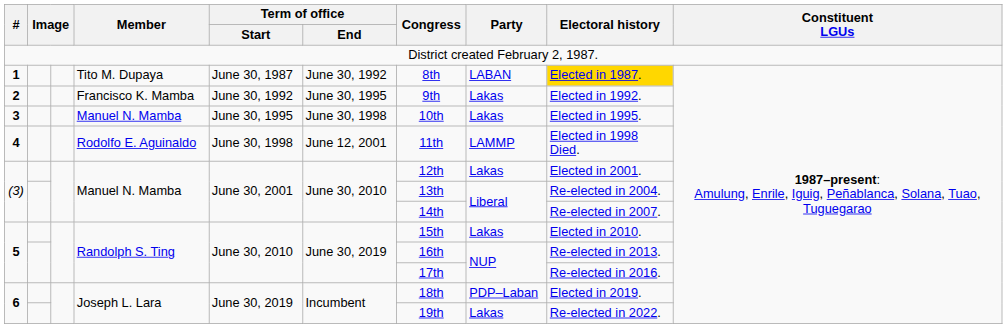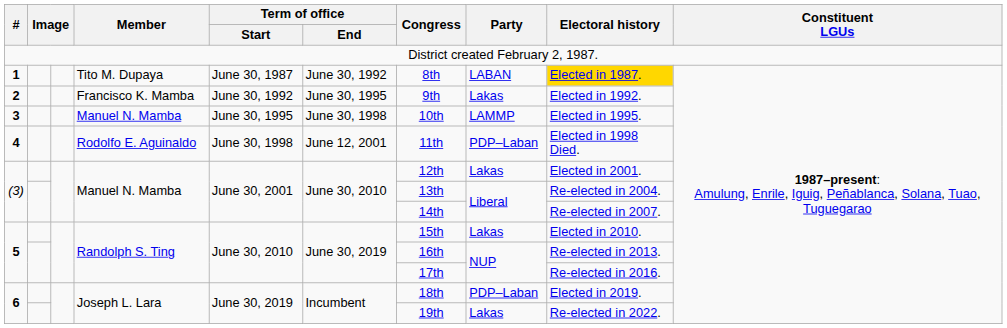(486, 116) Lakas -> (492, 116) LAMMP
(492, 143) LAMMP -> (504, 143) PDP–Laban
